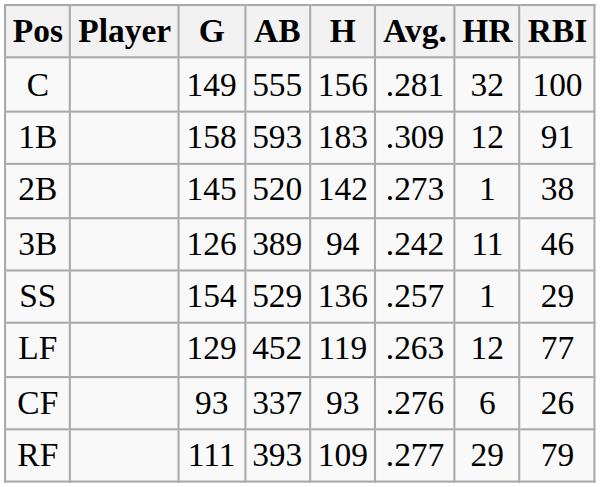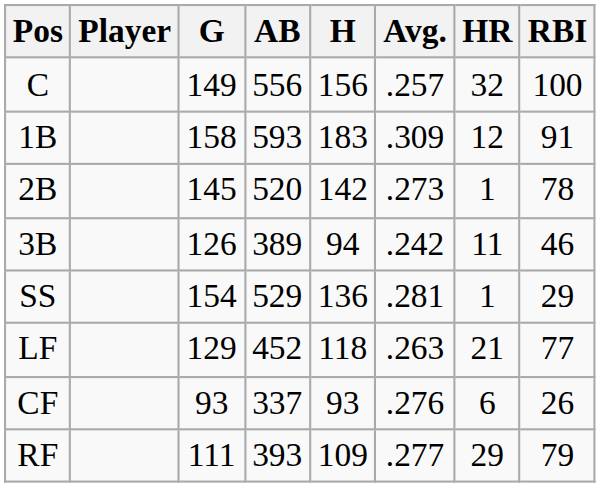(277, 84) 555 -> (277, 84) 556
(415, 84) .281 -> (415, 84) .257
(557, 190) 38 -> (557, 190) 78
(415, 296) .257 -> (415, 296) .281
(343, 349) 119 -> (343, 349) 118
(487, 349) 12 -> (487, 349) 21
